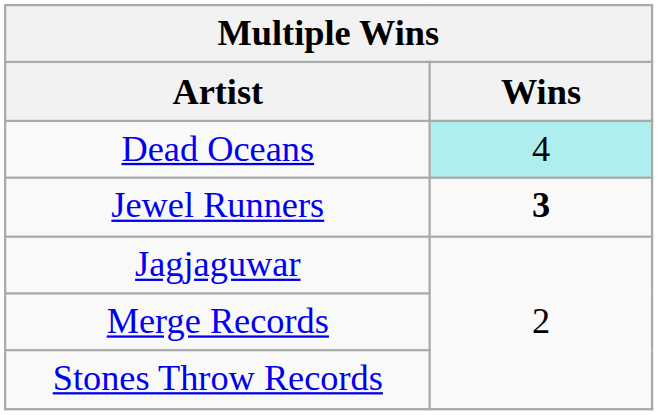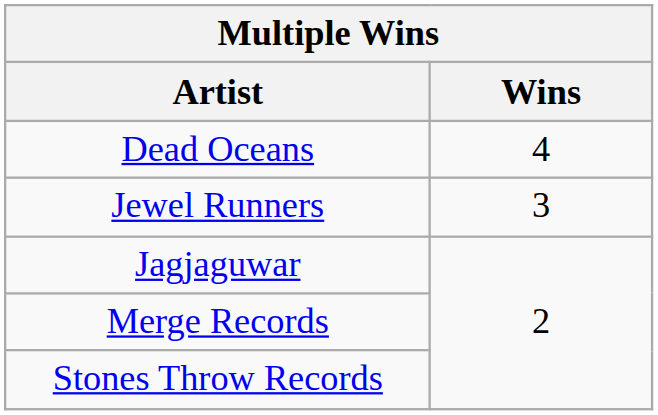(541, 148) paleturquoise background -> (541, 148) no background
(541, 206) bold -> (541, 206) normal
